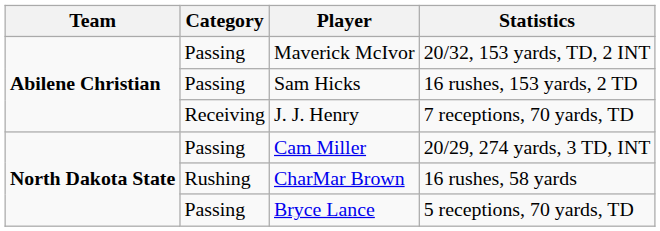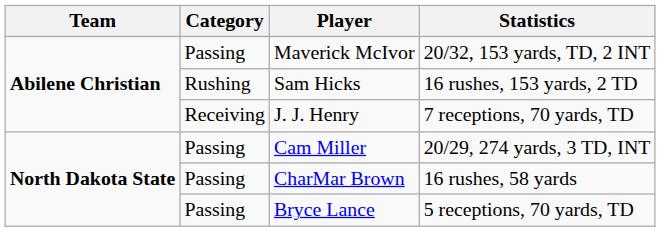(215, 84) Passing -> (218, 84) Rushing
(218, 178) Rushing -> (215, 178) Passing
